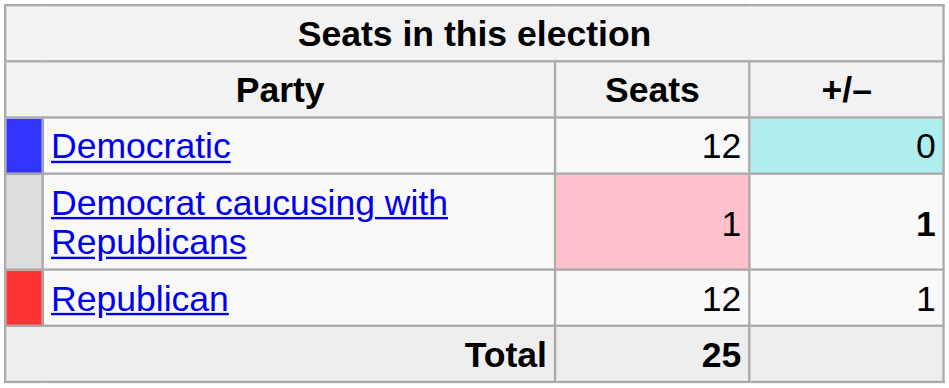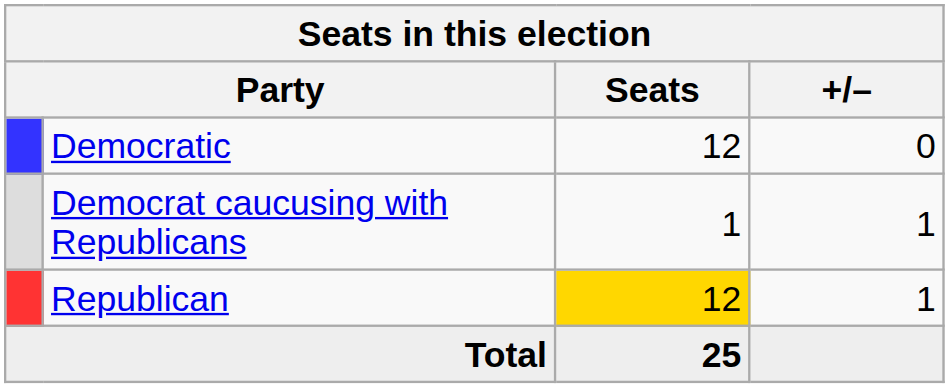(926, 146) paleturquoise background -> (926, 146) no background
(731, 222) pink background -> (731, 222) no background
(926, 222) bold -> (926, 222) normal
(722, 299) no background -> (722, 299) gold background
